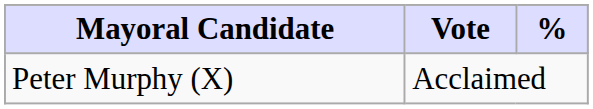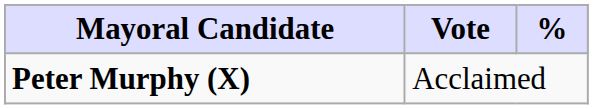(123, 77) normal -> (131, 77) bold
